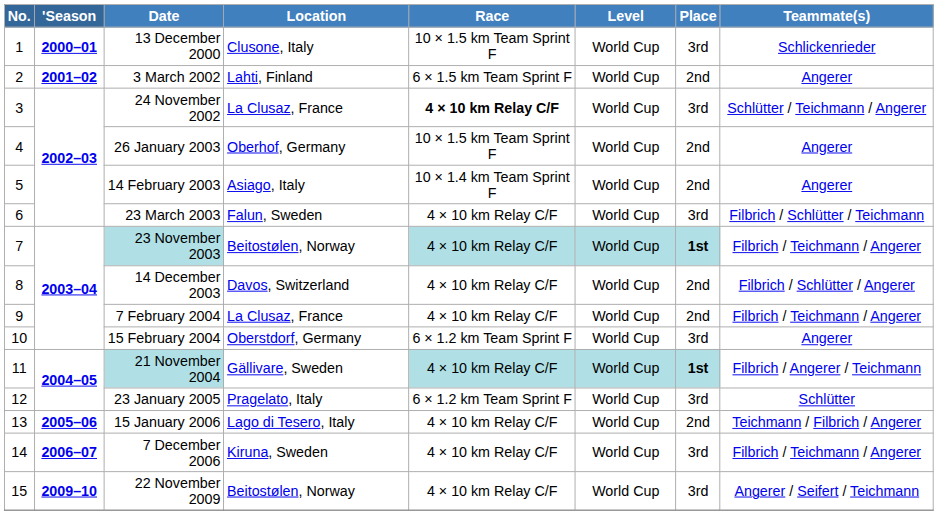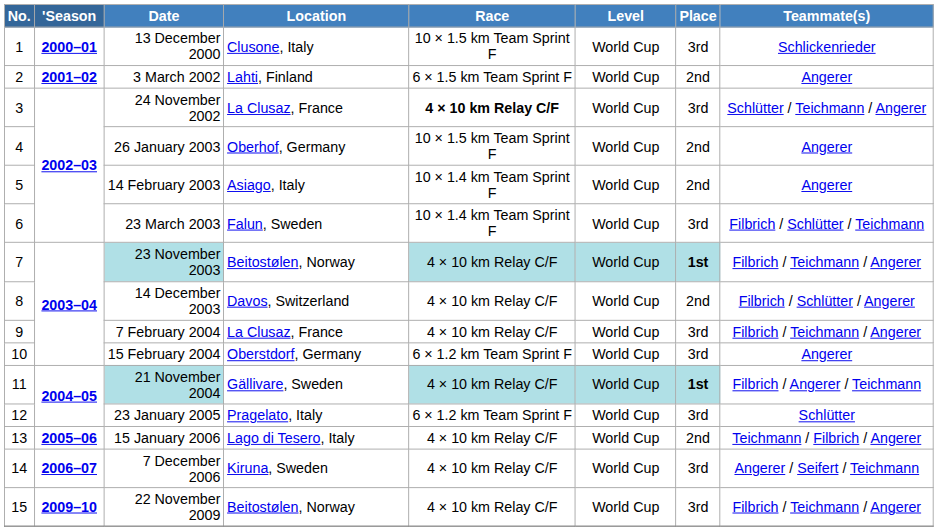(492, 216) 4 × 10 km Relay C/F -> (492, 224) 10 × 1.4 km Team Sprint F
(698, 315) 2nd -> (698, 331) 3rd
(827, 452) Filbrich / Teichmann / Angerer -> (827, 468) Angerer / Seifert / Teichmann
(827, 491) Angerer / Seifert / Teichmann -> (827, 507) Filbrich / Teichmann / Angerer
